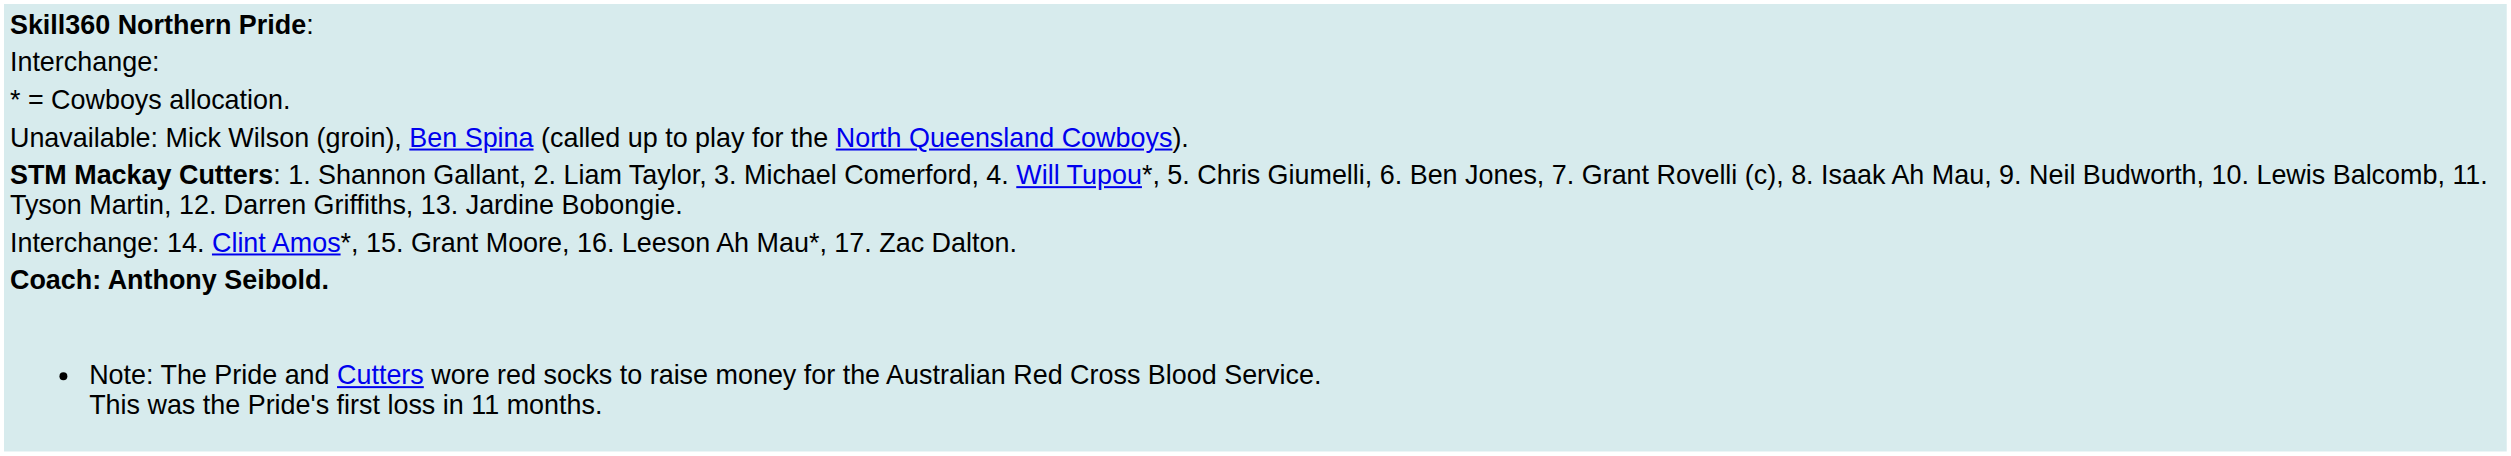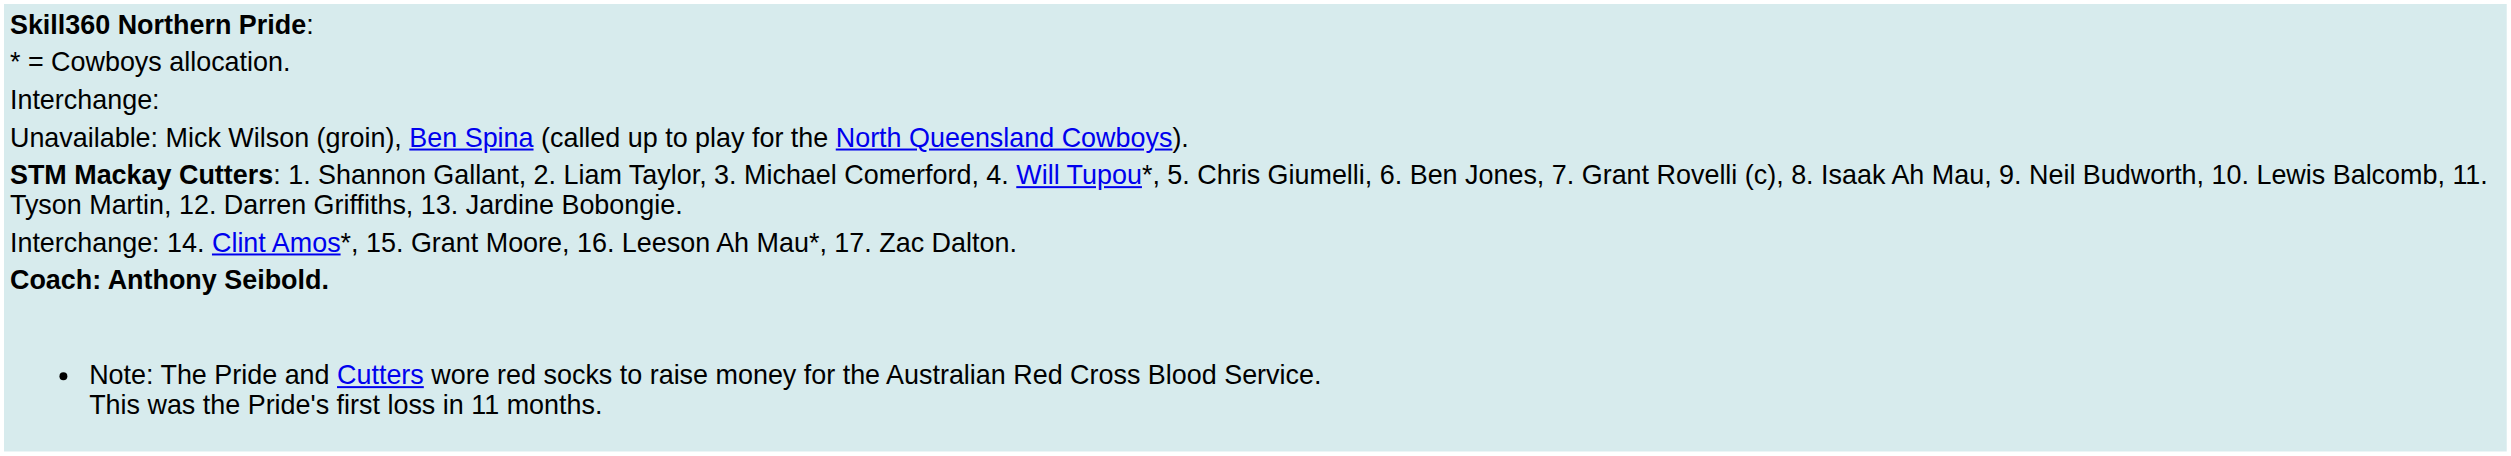(85, 62) Interchange: -> (150, 62) * = Cowboys allocation.
(150, 100) * = Cowboys allocation. -> (85, 100) Interchange:
